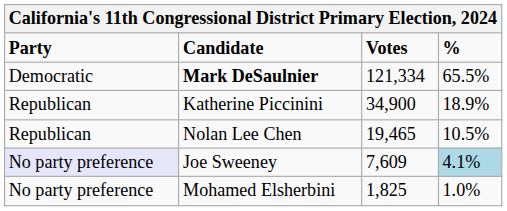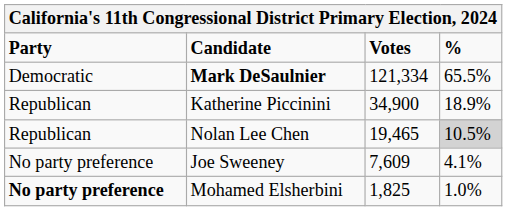(466, 133) no background -> (467, 133) lightgrey background
(81, 162) lavender background -> (81, 162) no background
(461, 162) lightblue background -> (463, 162) no background
(81, 190) normal -> (86, 190) bold
